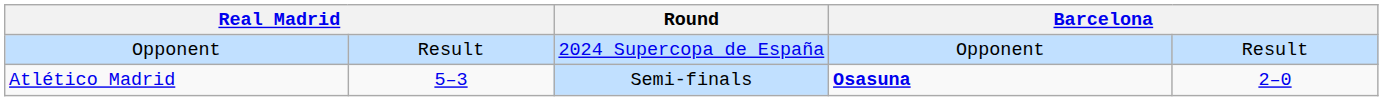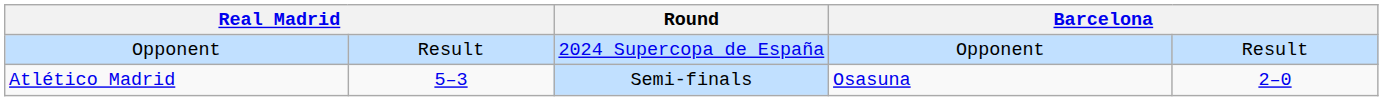(872, 80) bold -> (872, 80) normal
